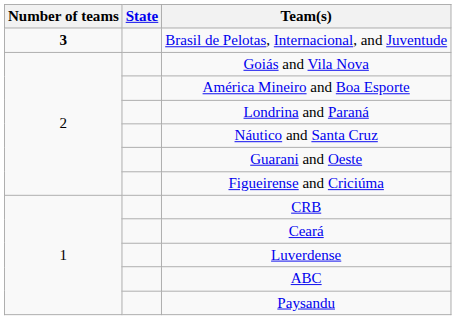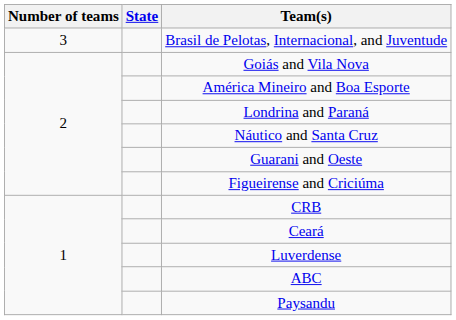(63, 40) bold -> (63, 40) normal
